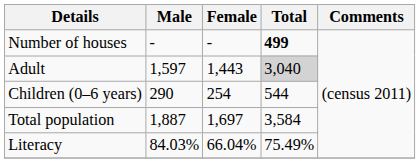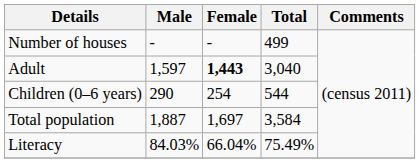(276, 42) bold -> (276, 42) normal
(225, 68) normal -> (225, 68) bold
(283, 68) lightgrey background -> (283, 68) no background
